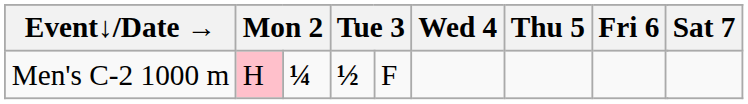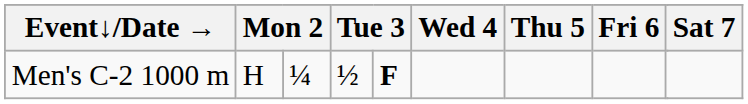(253, 74) pink background -> (253, 74) no background
(300, 74) bold -> (300, 74) normal
(348, 74) bold -> (348, 74) normal
(389, 74) normal -> (389, 74) bold
